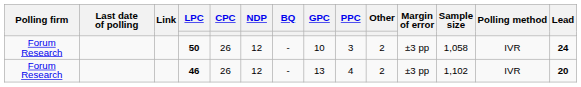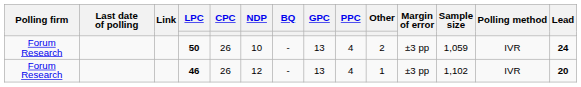(257, 48) 12 -> (257, 48) 10
(319, 48) 10 -> (319, 48) 13
(351, 48) 3 -> (351, 48) 4
(456, 48) 1,058 -> (456, 48) 1,059
(382, 71) 2 -> (382, 71) 1
